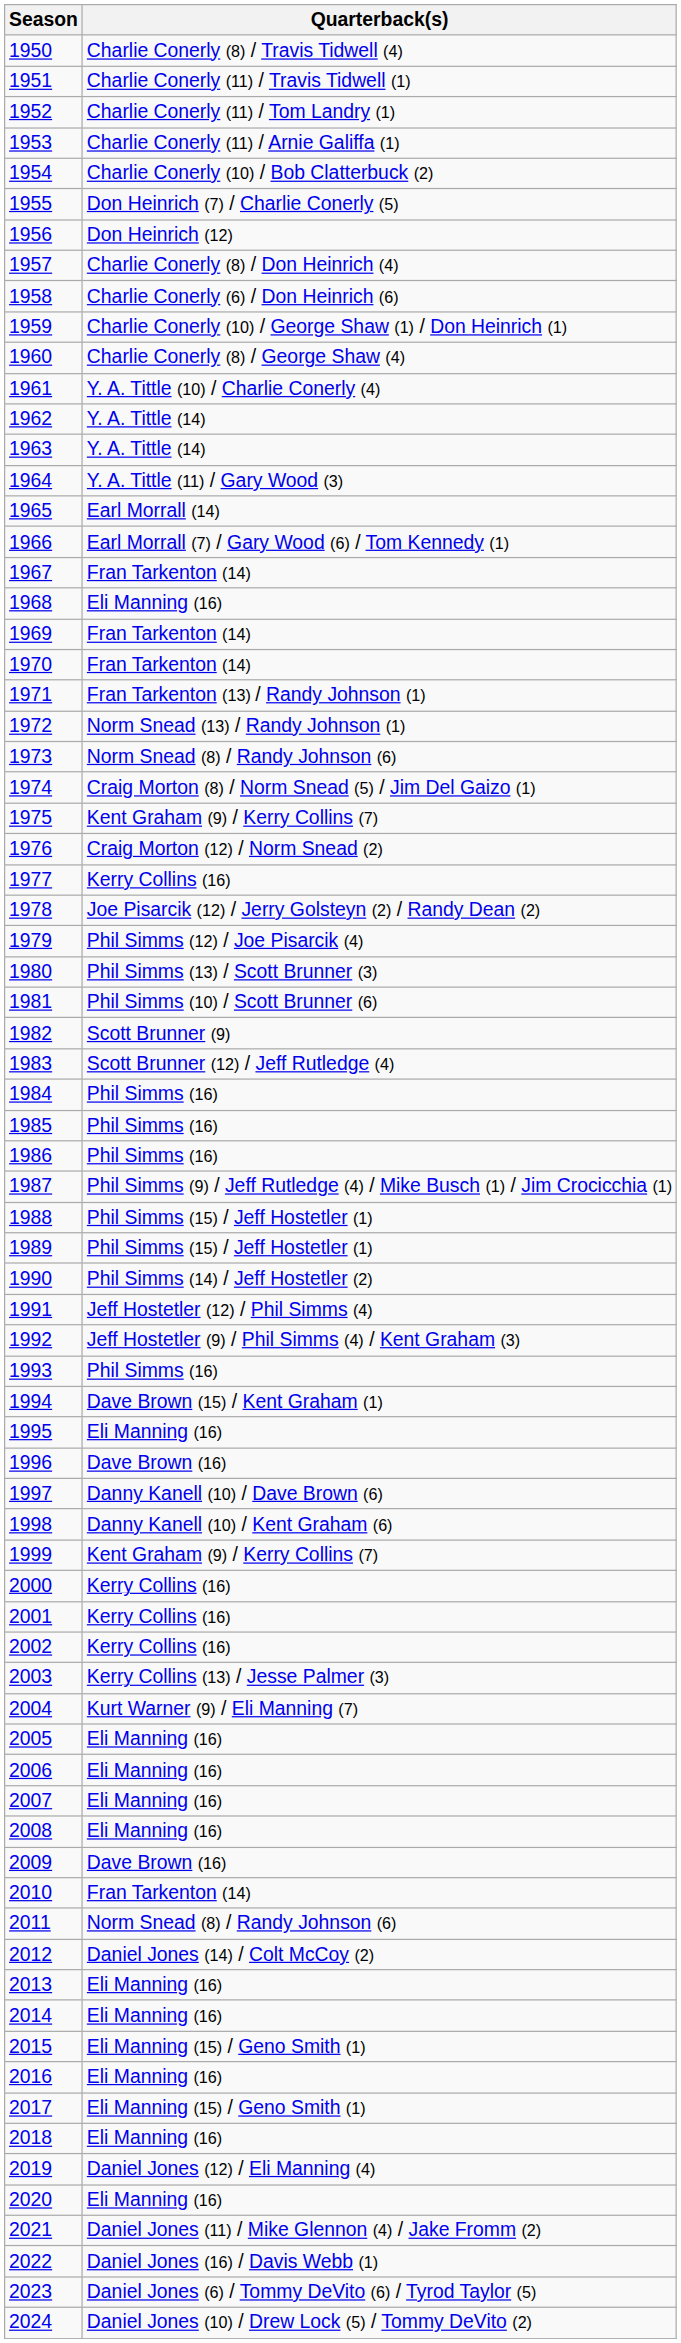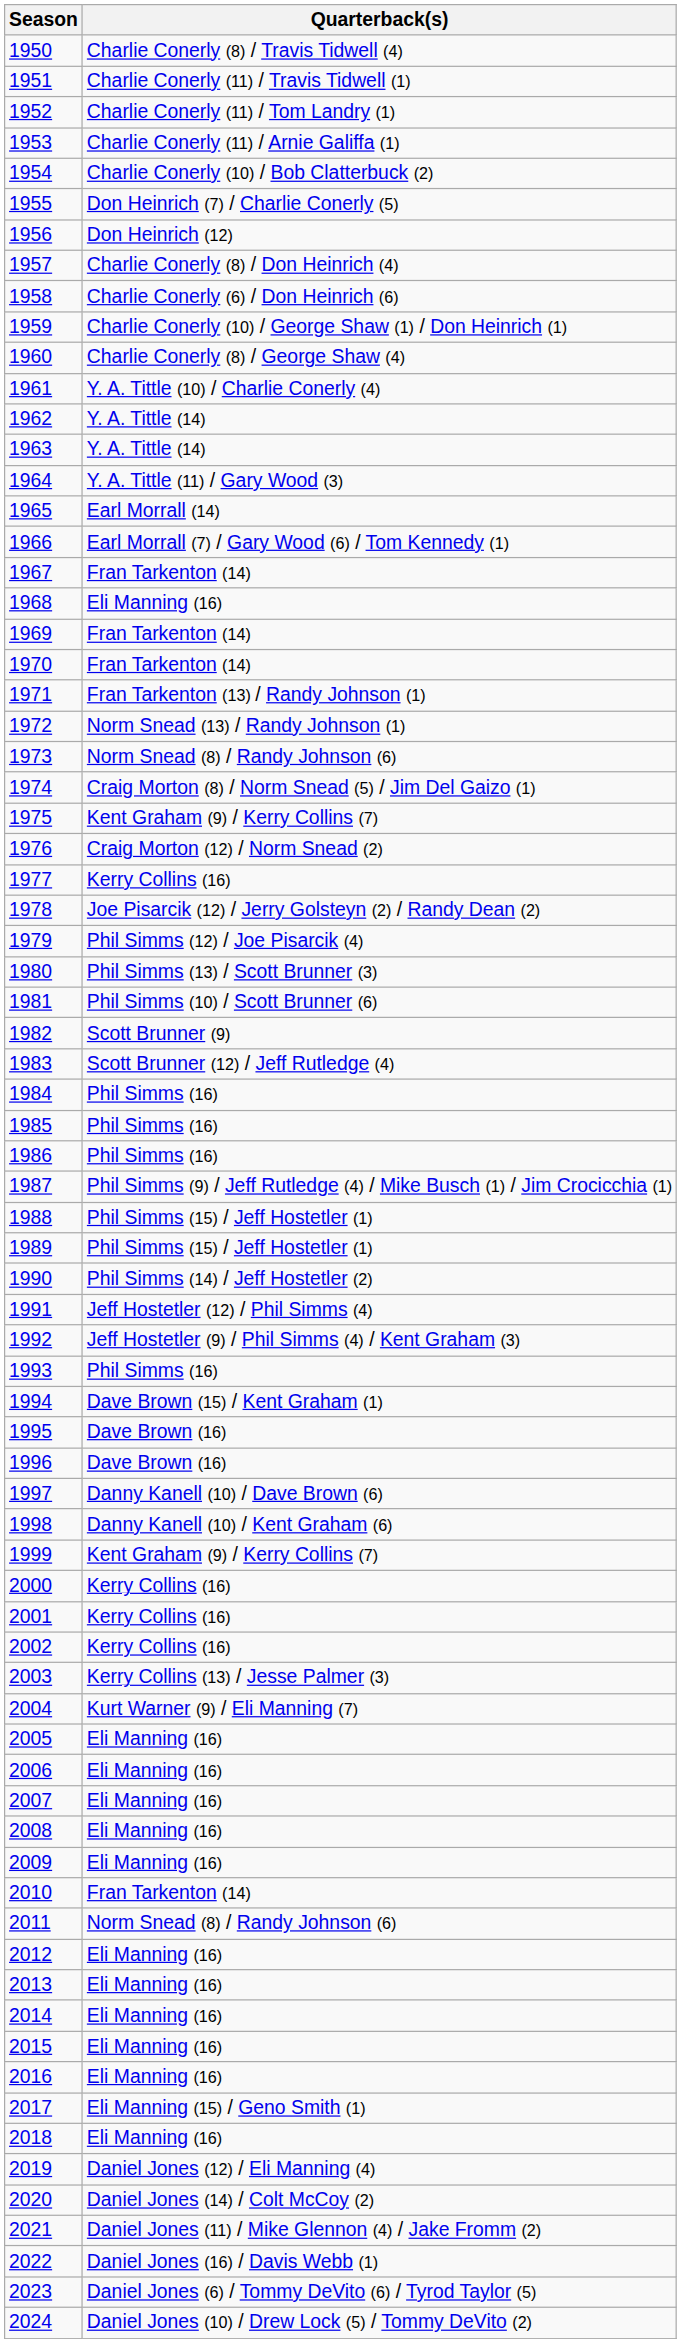(154, 1432) Eli Manning (16) -> (157, 1432) Dave Brown (16)
(157, 1862) Dave Brown (16) -> (154, 1862) Eli Manning (16)
(231, 1954) Daniel Jones (14) / Colt McCoy (2) -> (154, 1954) Eli Manning (16)
(226, 2046) Eli Manning (15) / Geno Smith (1) -> (154, 2046) Eli Manning (16)
(154, 2199) Eli Manning (16) -> (231, 2199) Daniel Jones (14) / Colt McCoy (2)
